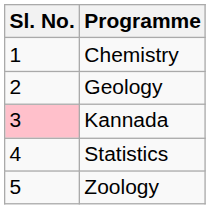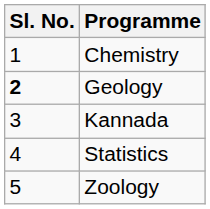(15, 87) normal -> (15, 87) bold
(15, 120) pink background -> (15, 120) no background
